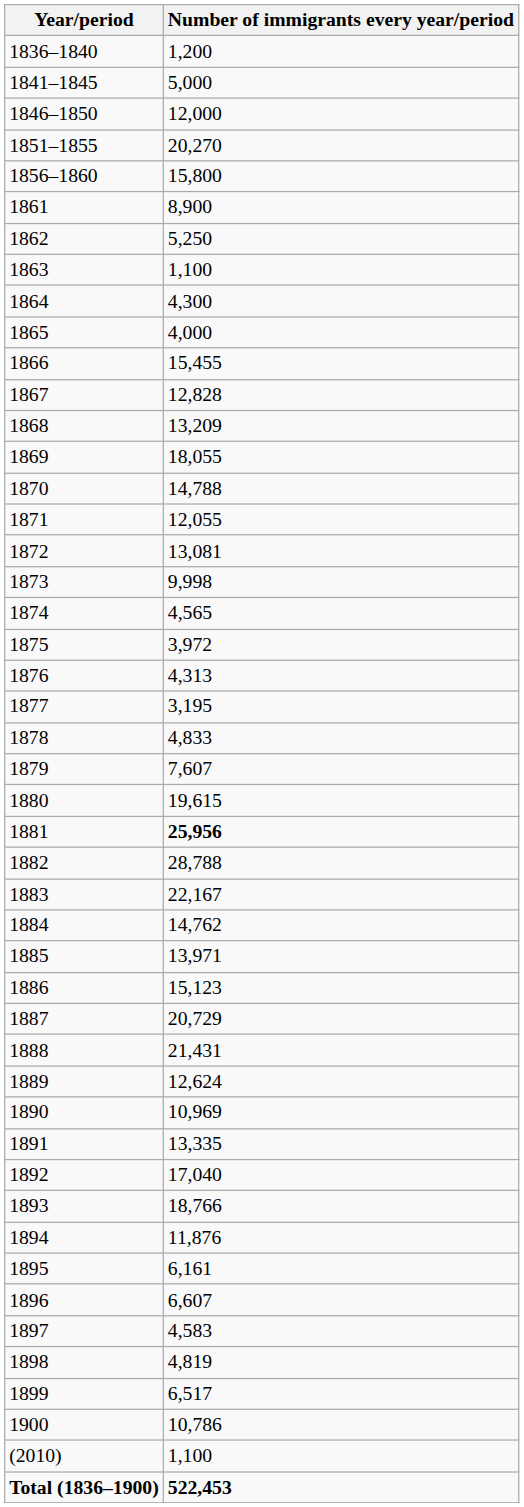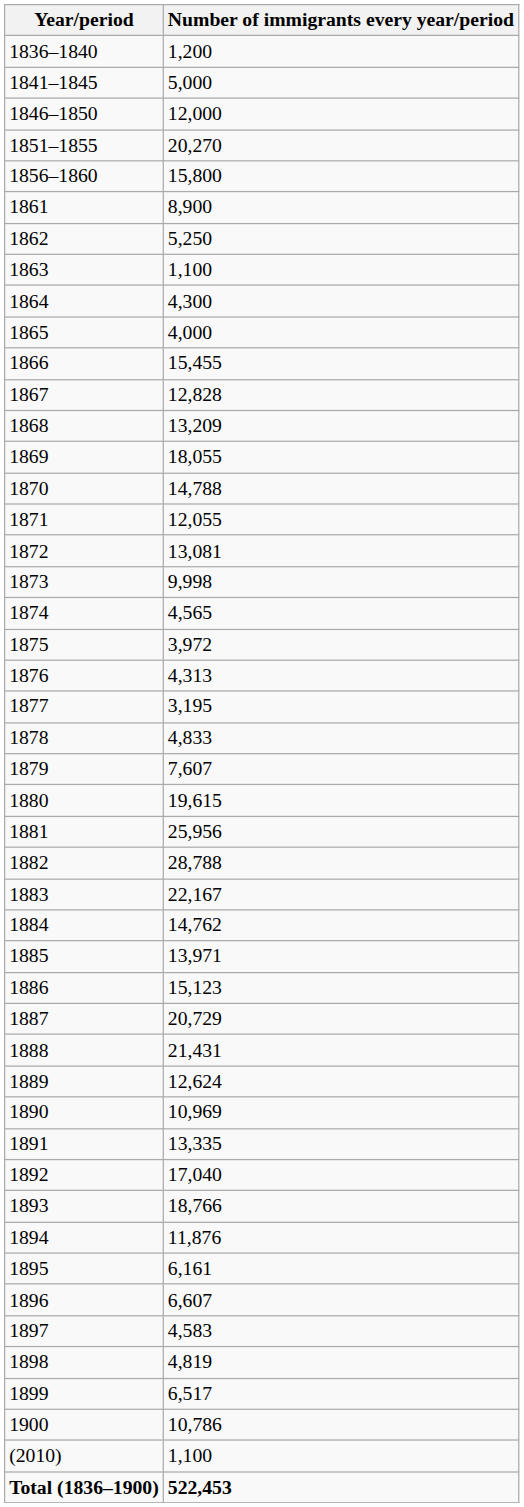(195, 831) bold -> (195, 831) normal
